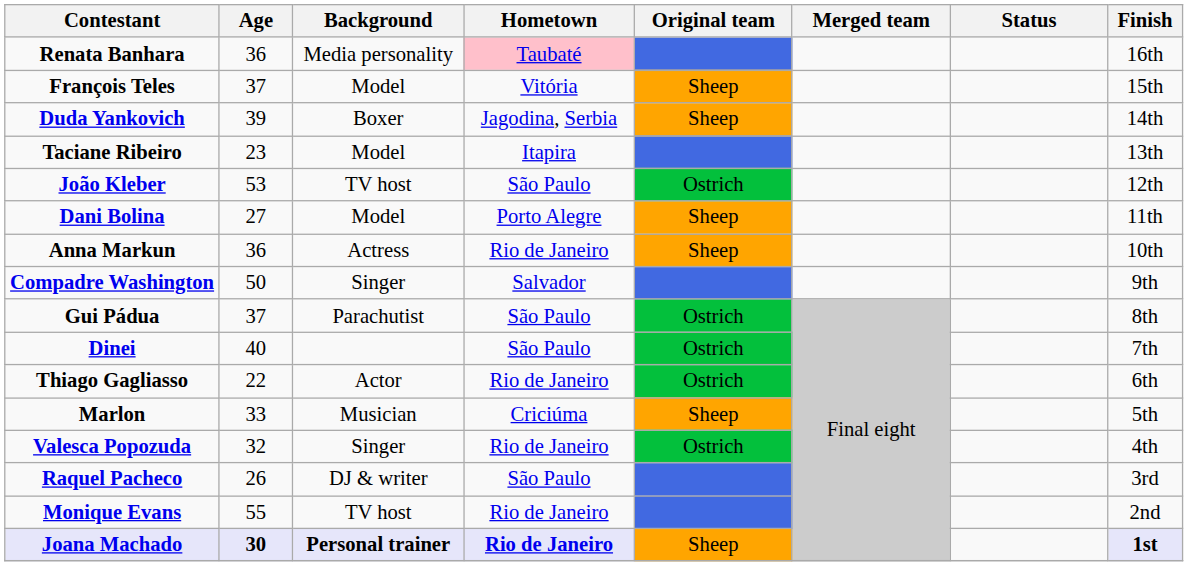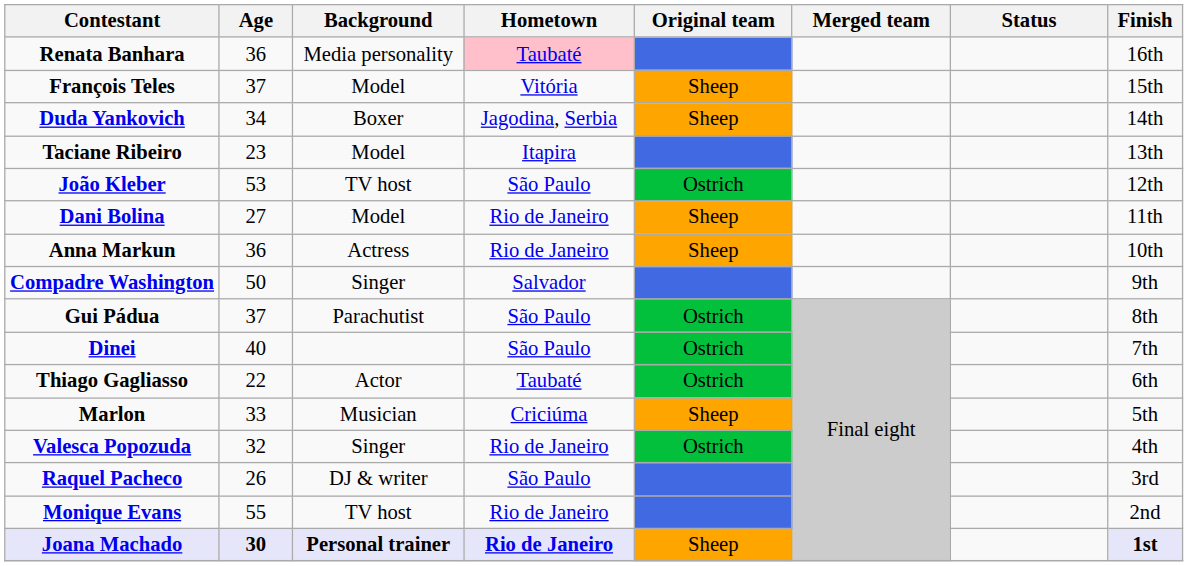(256, 119) 39 -> (256, 119) 34
(549, 217) Porto Alegre -> (549, 217) Rio de Janeiro
(549, 380) Rio de Janeiro -> (549, 380) Taubaté
